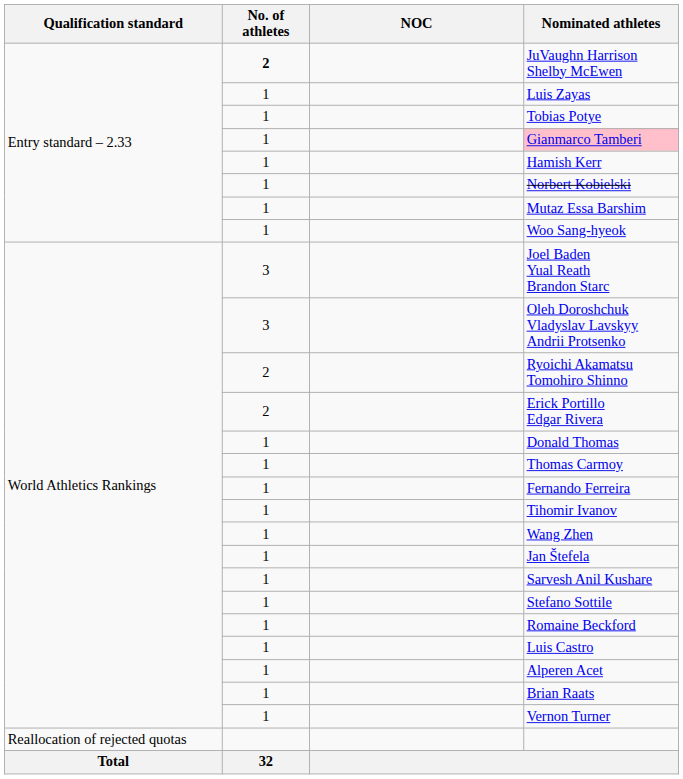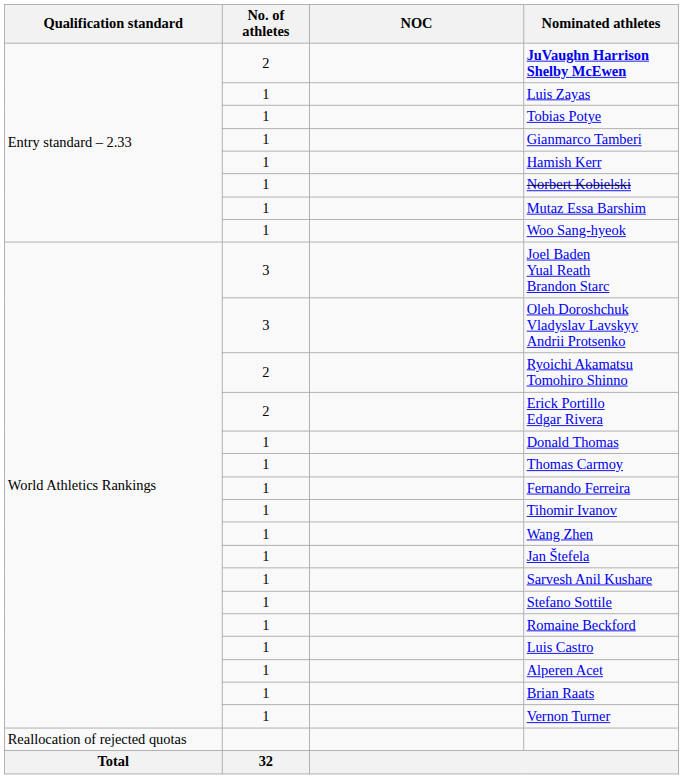(266, 63) bold -> (266, 63) normal
(582, 63) normal -> (588, 63) bold
(584, 139) pink background -> (584, 139) no background
